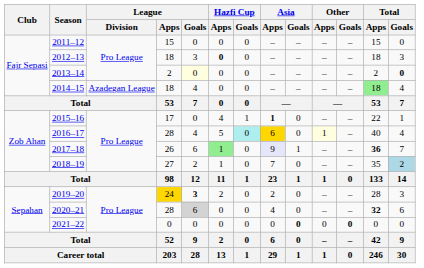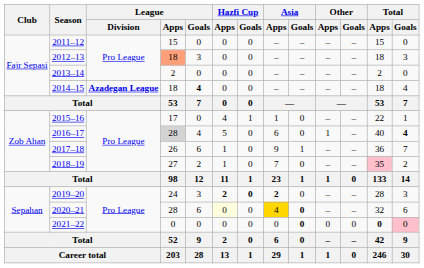(169, 58) no background -> (173, 58) lightsalmon background
(221, 58) bold -> (225, 58) normal
(195, 73) lightyellow background -> (199, 73) no background
(402, 73) bold -> (405, 73) normal
(122, 88) normal -> (123, 88) bold
(195, 88) normal -> (199, 88) bold
(376, 88) lightgreen background -> (380, 88) no background
(273, 118) bold -> (276, 118) normal
(169, 134) no background -> (173, 134) lightgrey background
(247, 134) paleturquoise background -> (250, 134) no background
(273, 134) gold background -> (276, 134) no background
(324, 134) lightyellow background -> (328, 134) no background
(402, 134) normal -> (405, 134) bold
(221, 149) lightgreen background -> (225, 149) no background
(273, 149) lavender background -> (276, 149) no background
(376, 149) bold -> (380, 149) normal
(376, 164) no background -> (380, 164) pink background
(402, 164) lightblue background -> (405, 164) no background
(169, 194) gold background -> (173, 194) no background
(195, 194) bold -> (199, 194) normal
(221, 194) normal -> (225, 194) bold
(247, 194) normal -> (250, 194) bold
(273, 194) normal -> (276, 194) bold
(195, 210) lightgrey background -> (199, 210) no background
(221, 210) no background -> (225, 210) lightyellow background
(273, 210) no background -> (276, 210) gold background
(298, 210) normal -> (302, 210) bold
(376, 210) bold -> (380, 210) normal
(350, 225) bold -> (354, 225) normal
(376, 225) normal -> (380, 225) bold
(402, 225) no background -> (405, 225) pink background
